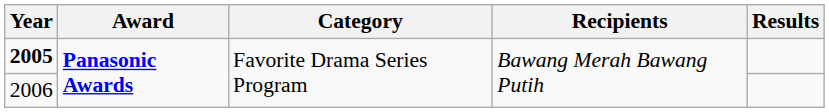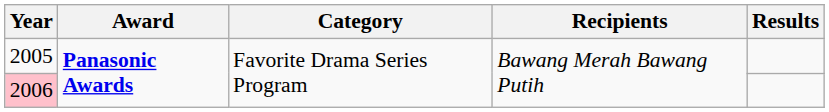(31, 55) bold -> (31, 55) normal
(31, 90) no background -> (31, 90) pink background
